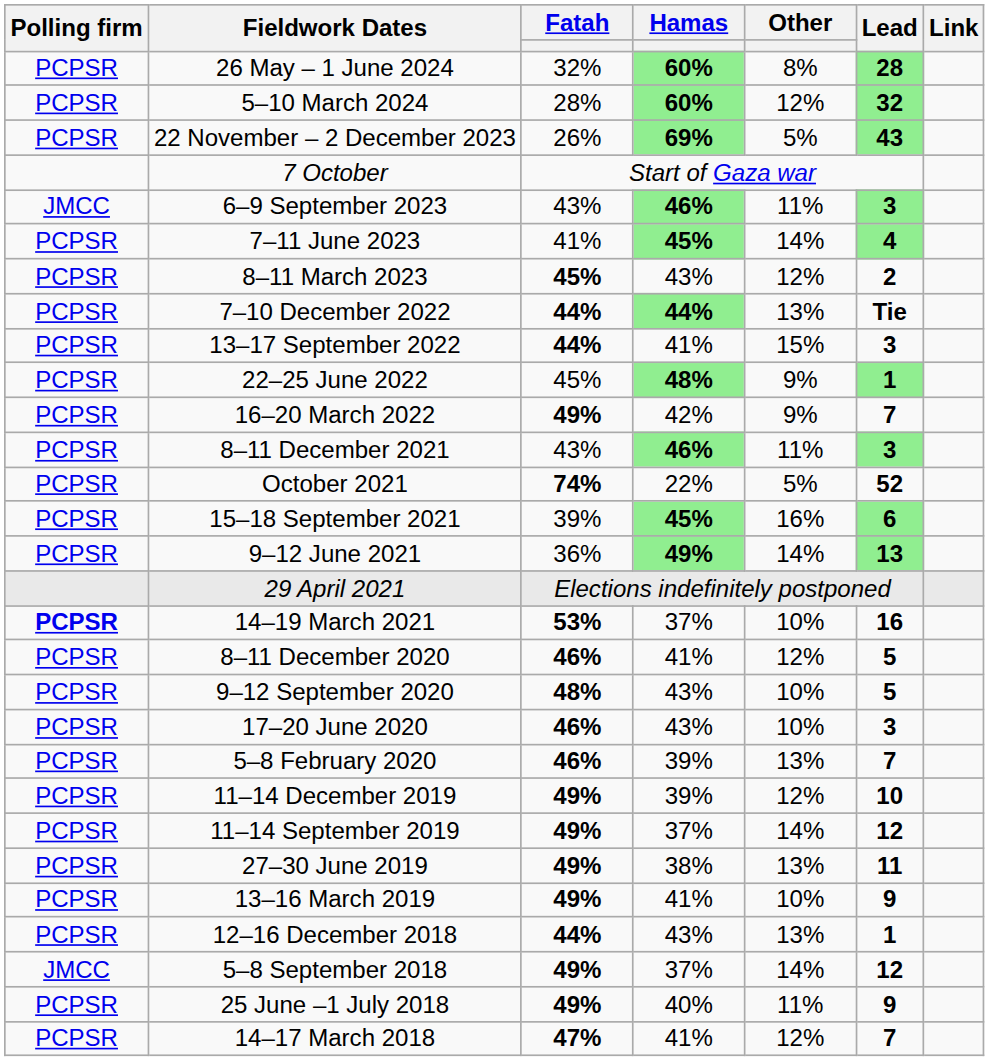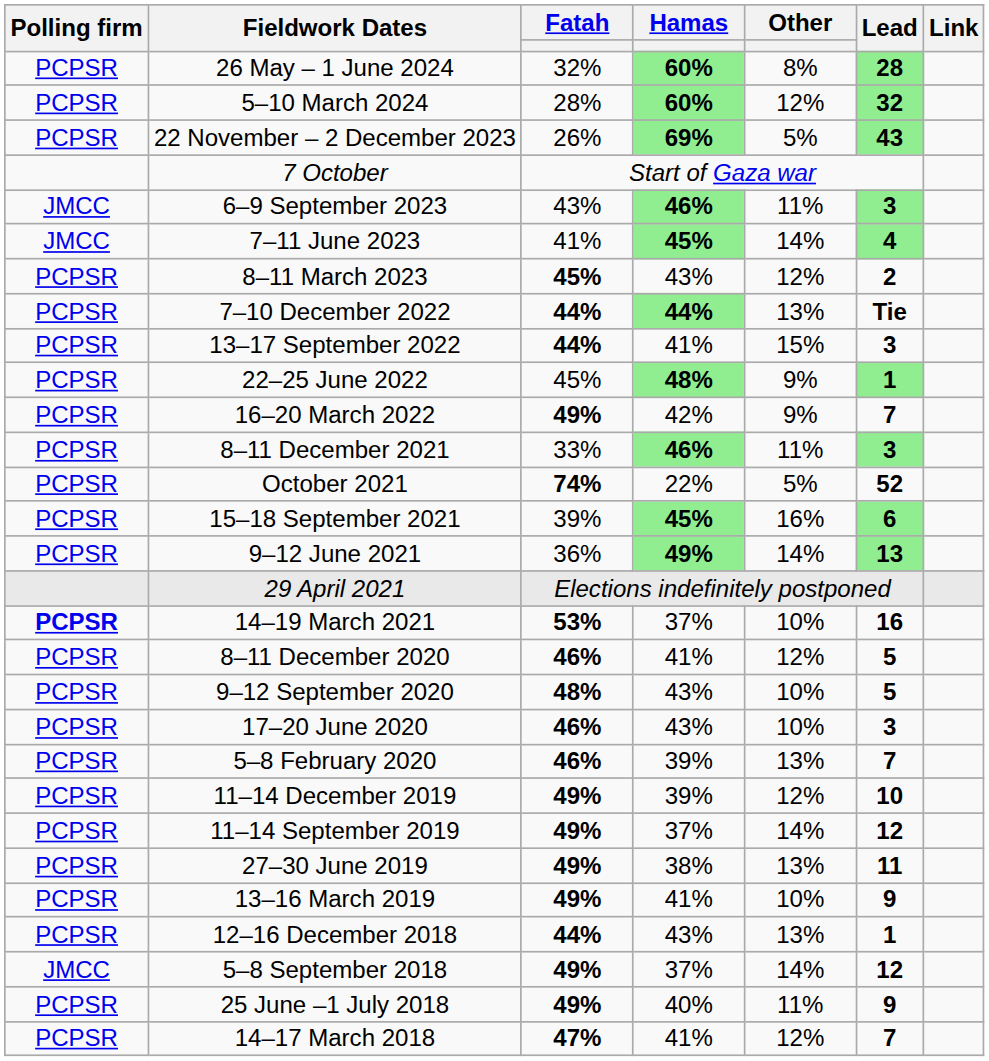(77, 242) PCPSR -> (77, 242) JMCC
(577, 450) 43% -> (577, 450) 33%
